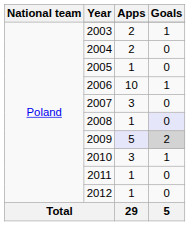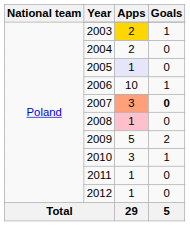(131, 31) no background -> (131, 31) gold background
(131, 67) no background -> (131, 67) lavender background
(131, 103) no background -> (131, 103) lightsalmon background
(167, 103) normal -> (167, 103) bold
(131, 121) no background -> (131, 121) pink background
(167, 121) lavender background -> (167, 121) no background
(131, 139) lavender background -> (131, 139) no background
(167, 139) lightgrey background -> (167, 139) no background
